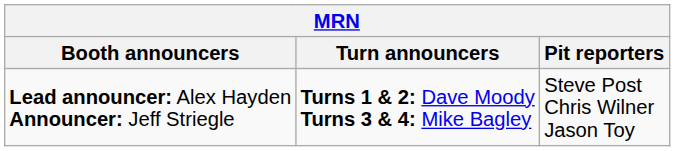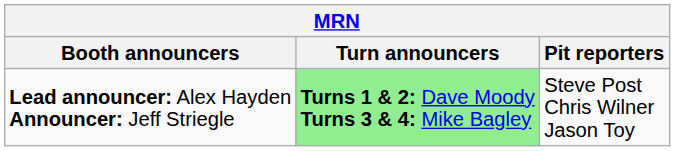(418, 107) no background -> (418, 107) lightgreen background
